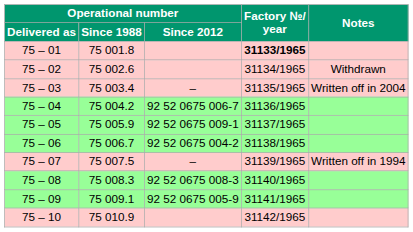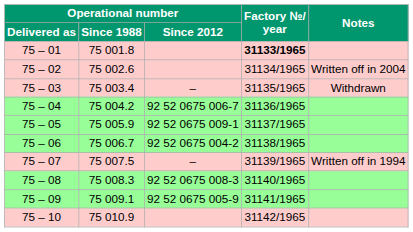(358, 69) Withdrawn -> (358, 69) Written off in 2004
(358, 87) Written off in 2004 -> (358, 87) Withdrawn
